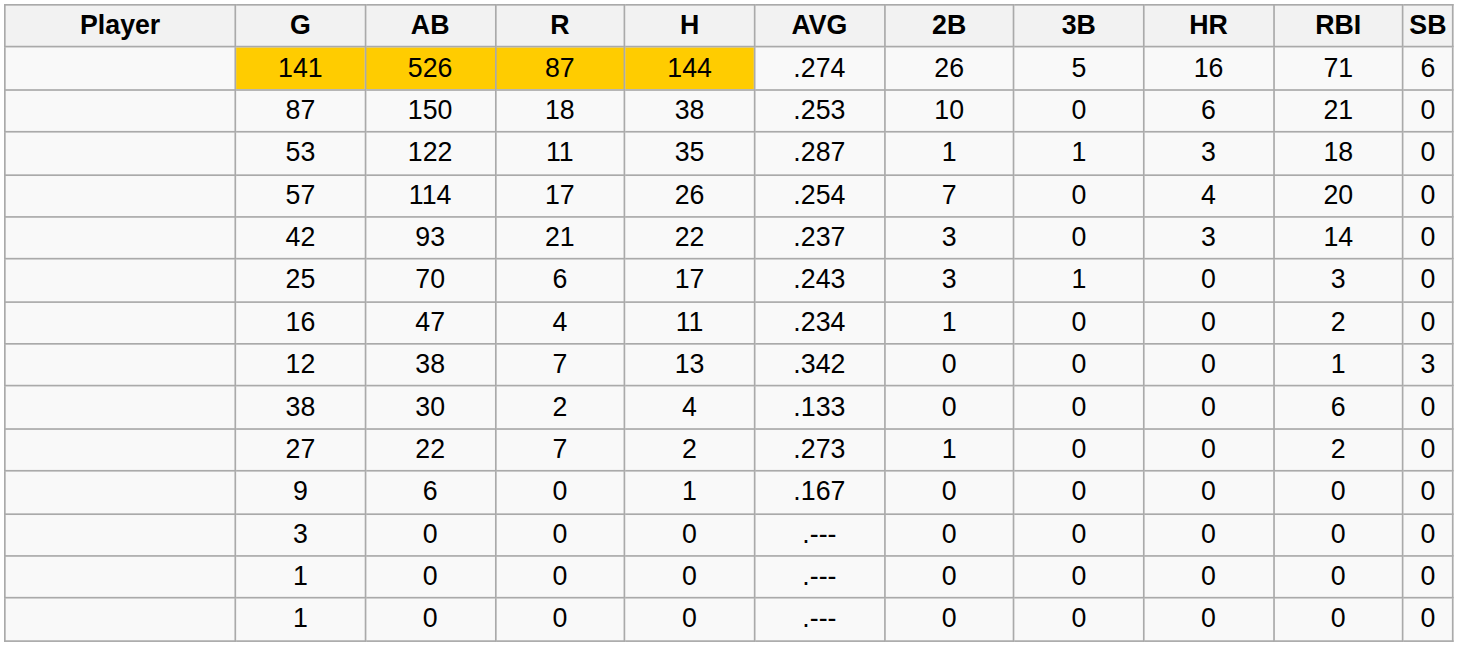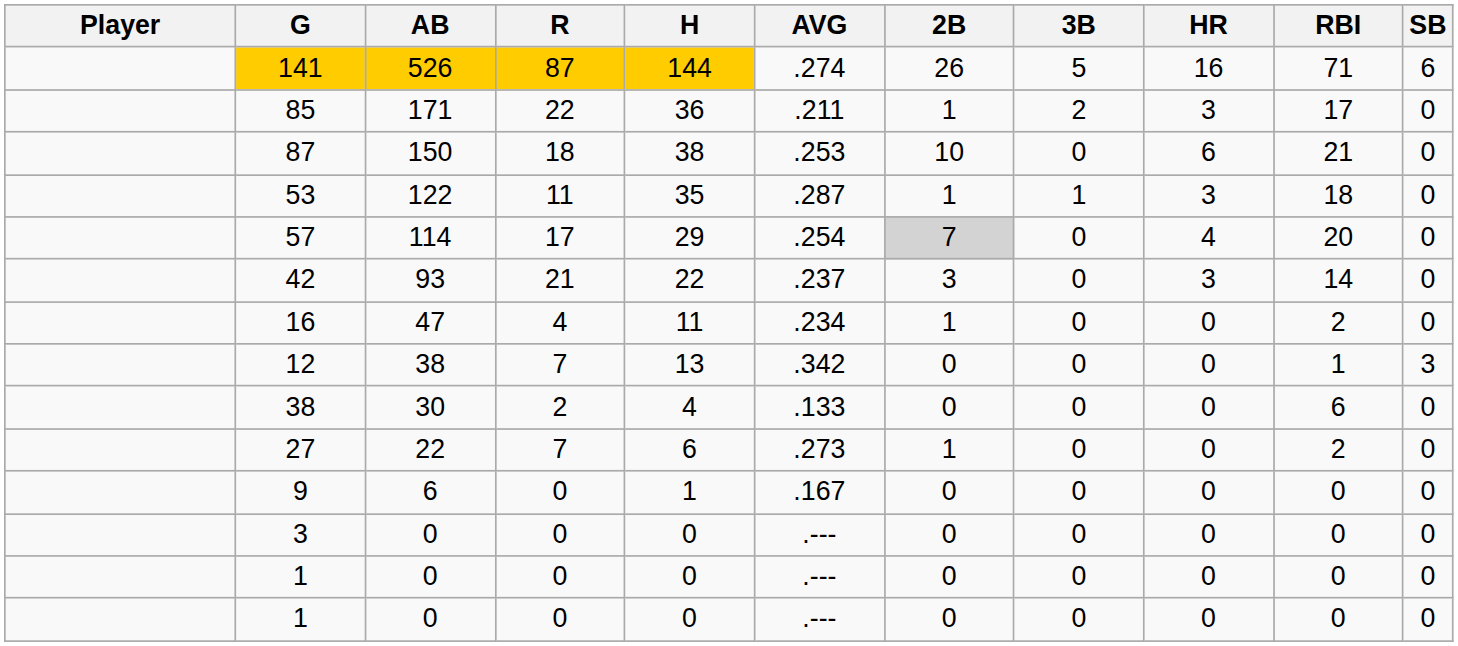+ row: (300, 110)
(690, 195) 26 -> (690, 237) 29
(949, 195) no background -> (949, 237) lightgrey background
- row: (300, 279)
(690, 449) 2 -> (690, 449) 6
